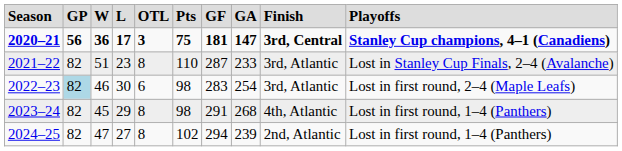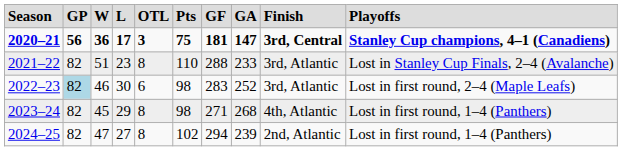(216, 63) 287 -> (216, 63) 288
(246, 87) 254 -> (246, 87) 252
(216, 110) 291 -> (216, 110) 271
